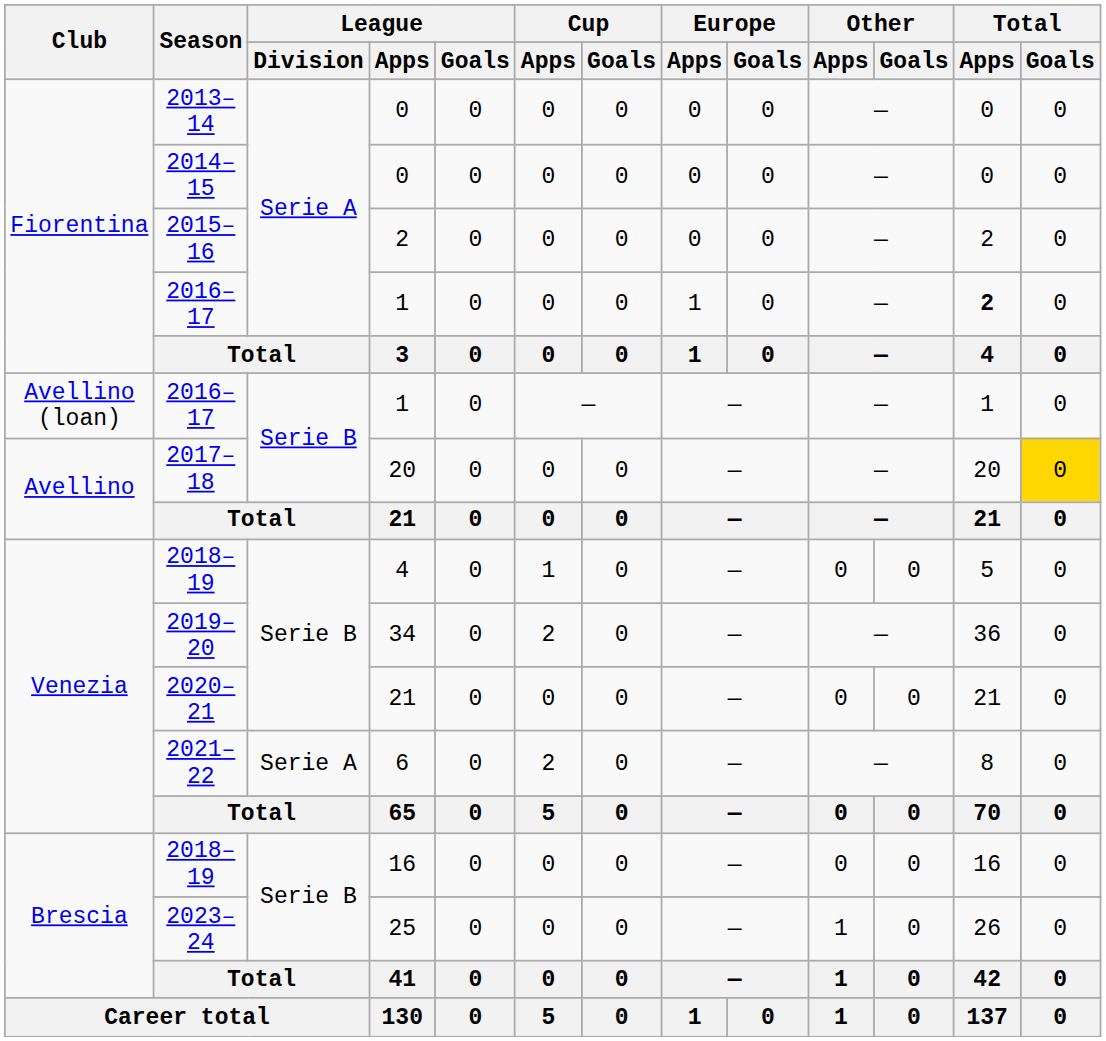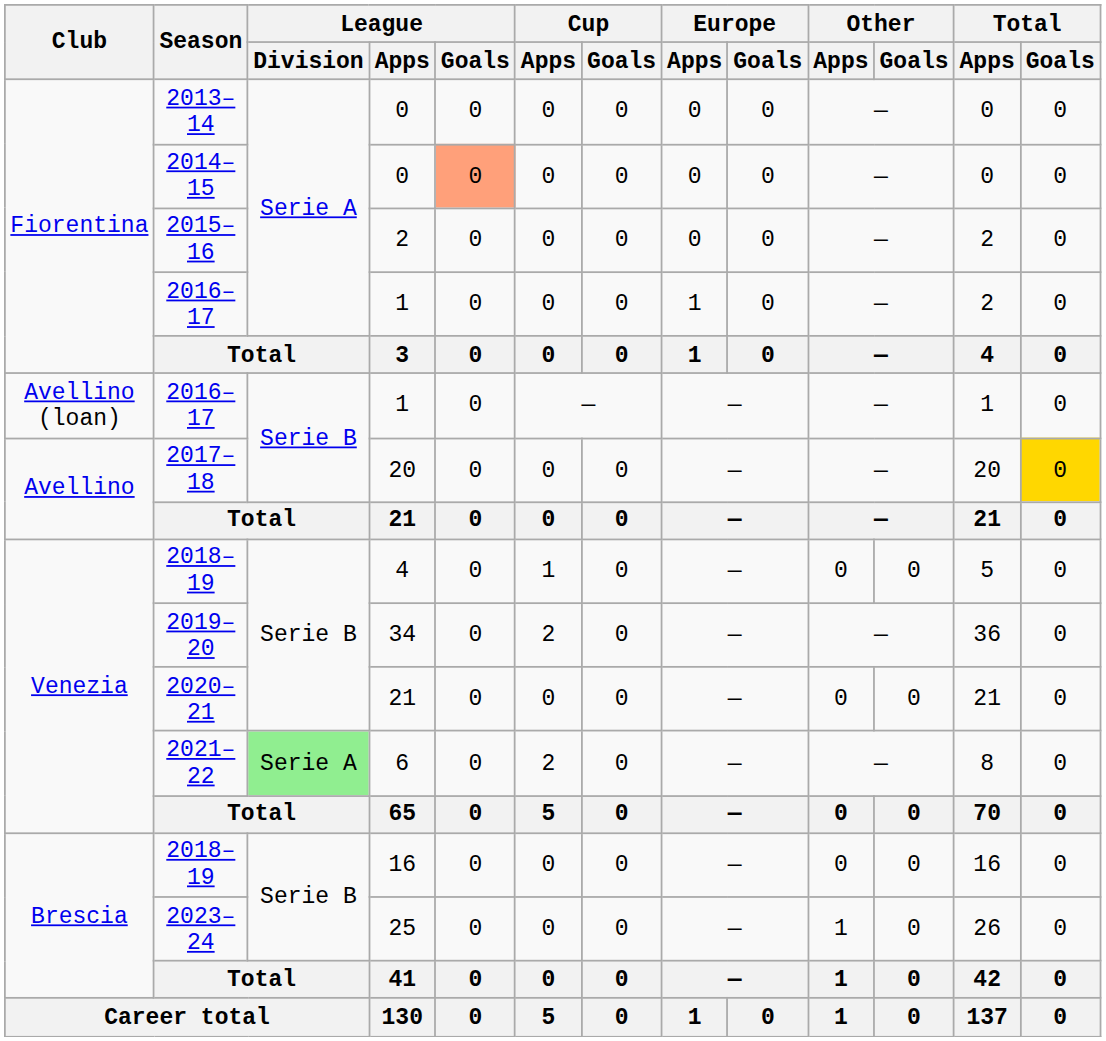(475, 176) no background -> (475, 176) lightsalmon background
(987, 304) bold -> (987, 304) normal
(308, 763) no background -> (308, 763) lightgreen background
